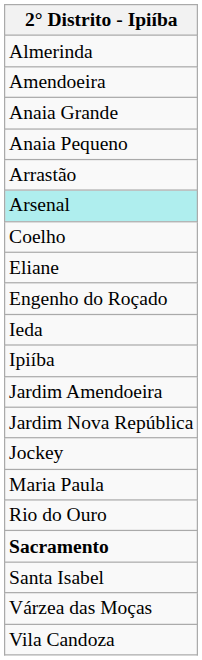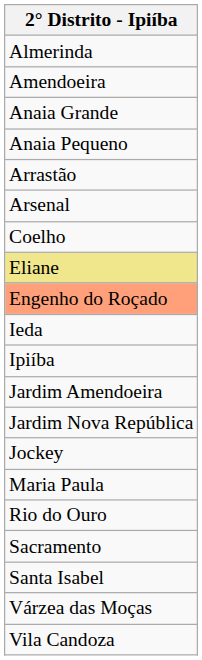(39, 205) paleturquoise background -> (39, 205) no background
(34, 267) no background -> (34, 267) khaki background
(88, 298) no background -> (88, 298) lightsalmon background
(59, 546) bold -> (55, 546) normal
